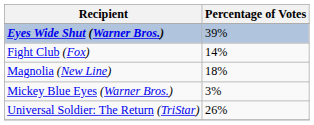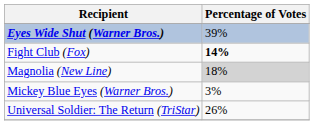(216, 52) normal -> (217, 52) bold
(216, 71) no background -> (216, 71) lightgrey background
